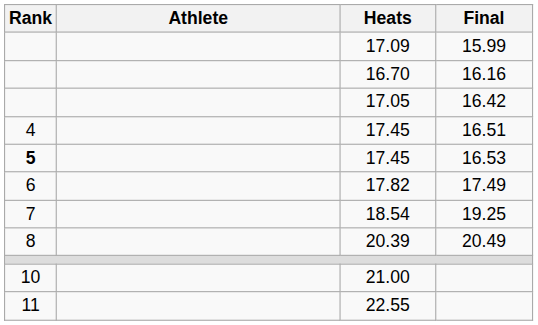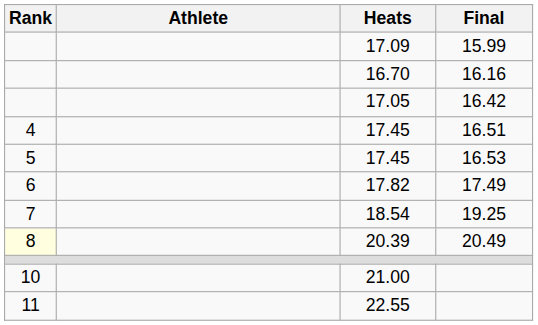(31, 158) bold -> (31, 158) normal
(31, 241) no background -> (31, 241) lightyellow background
